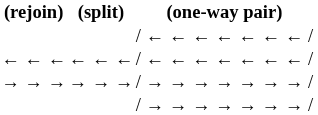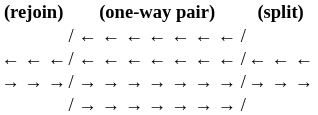columns swapped: (224, 12) <-> (101, 12)
